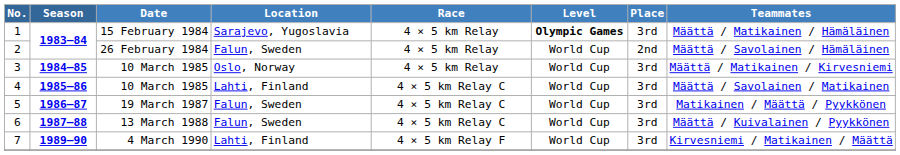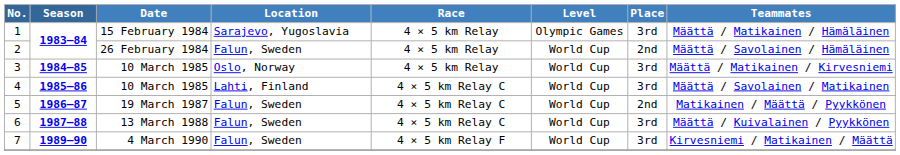(579, 32) bold -> (579, 32) normal
(647, 105) 3rd -> (647, 105) 2nd
(261, 141) Lahti, Finland -> (258, 141) Falun, Sweden
